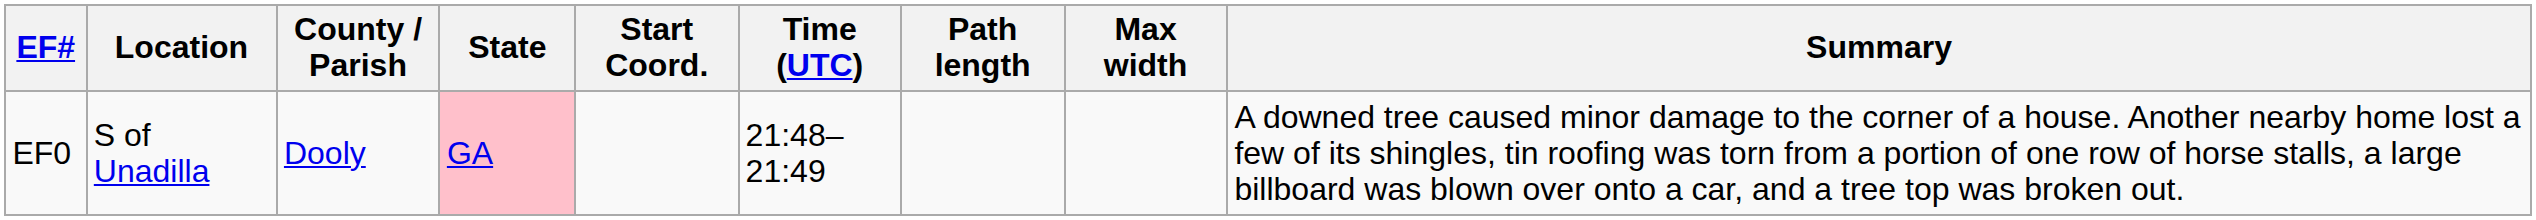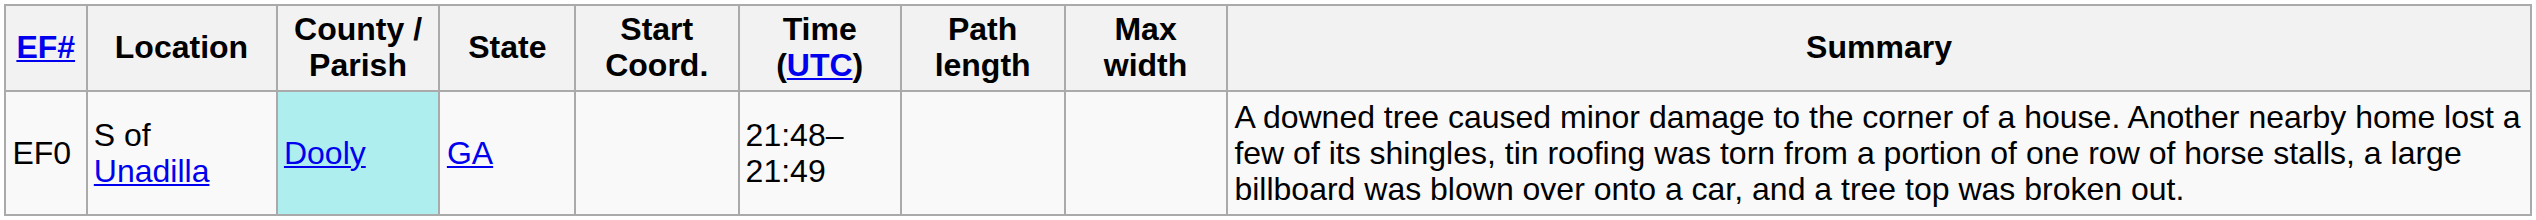(325, 152) no background -> (325, 152) paleturquoise background
(470, 152) pink background -> (470, 152) no background
